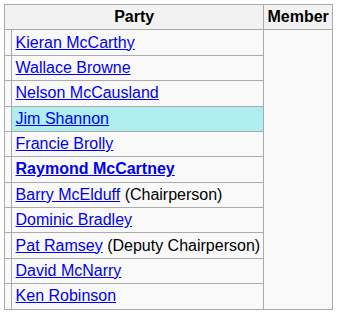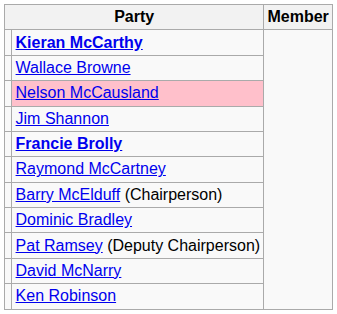(75, 42) normal -> (79, 42) bold
(87, 93) no background -> (87, 93) pink background
(62, 118) paleturquoise background -> (62, 118) no background
(64, 144) normal -> (69, 144) bold
(95, 169) bold -> (91, 169) normal
